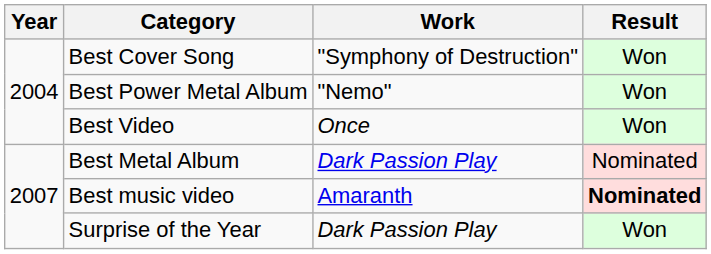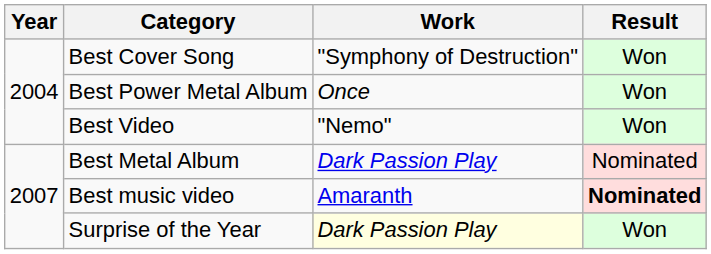(355, 91) "Nemo" -> (344, 91) Once
(344, 126) Once -> (355, 126) "Nemo"
(407, 230) no background -> (407, 230) lightyellow background
